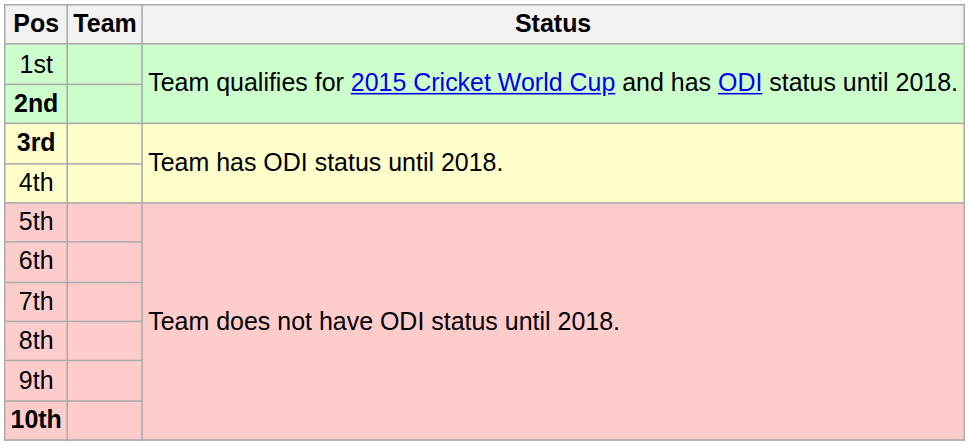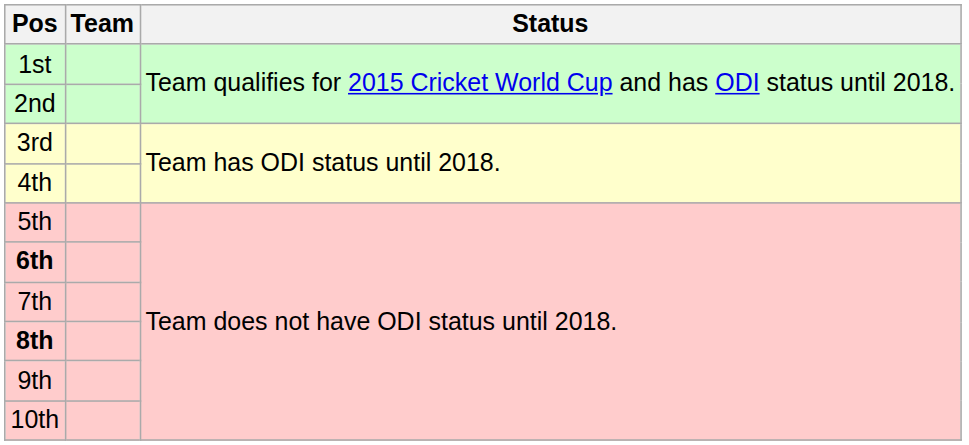(36, 103) bold -> (35, 103) normal
(36, 143) bold -> (35, 143) normal
(36, 261) normal -> (35, 261) bold
(36, 340) normal -> (35, 340) bold
(36, 420) bold -> (35, 420) normal
